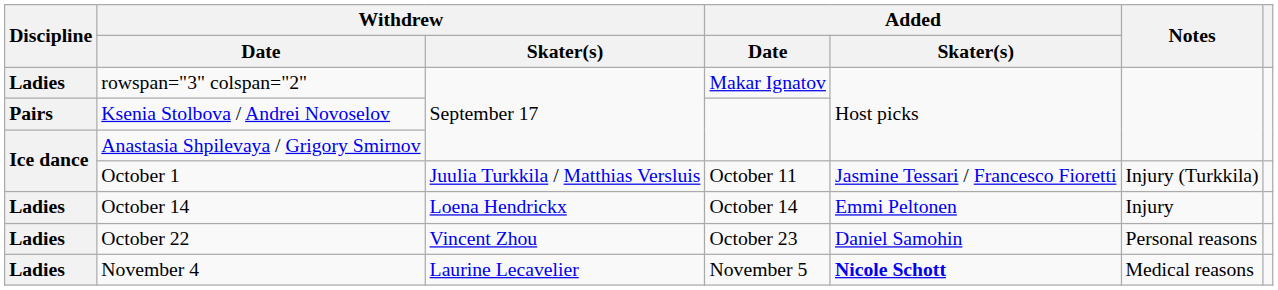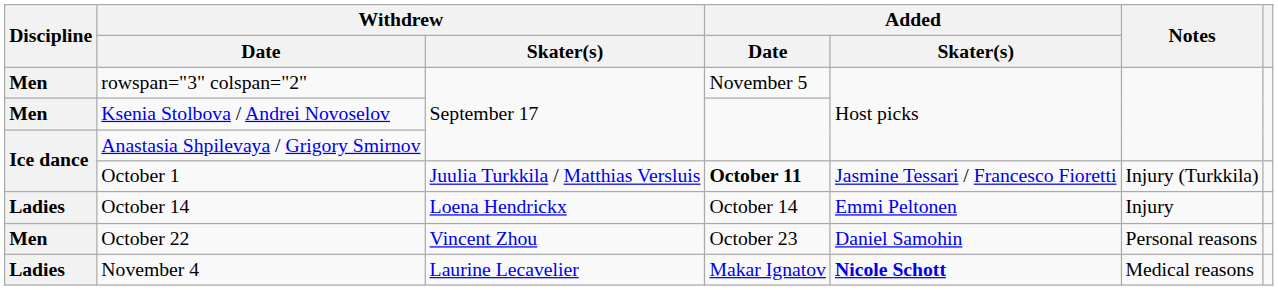(37, 82) Ladies -> (28, 82) Men
(768, 82) Makar Ignatov -> (758, 82) November 5
(31, 113) Pairs -> (28, 113) Men
(753, 176) normal -> (756, 176) bold
(37, 238) Ladies -> (28, 238) Men
(758, 269) November 5 -> (768, 269) Makar Ignatov
